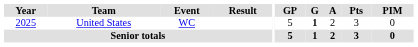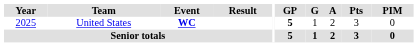(187, 23) normal -> (187, 23) bold
(290, 23) normal -> (290, 23) bold
(315, 23) bold -> (315, 23) normal
